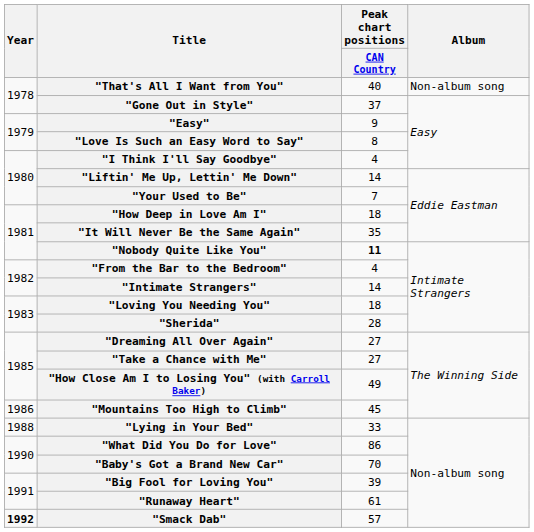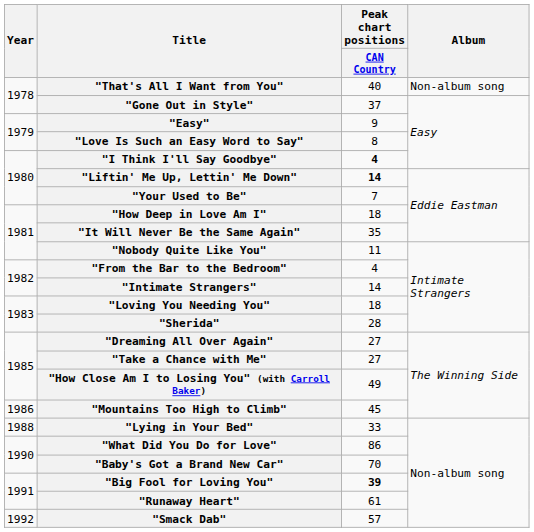(375, 159) normal -> (375, 159) bold
(375, 178) normal -> (375, 178) bold
(375, 250) bold -> (375, 250) normal
(375, 482) normal -> (375, 482) bold
(21, 518) bold -> (21, 518) normal
